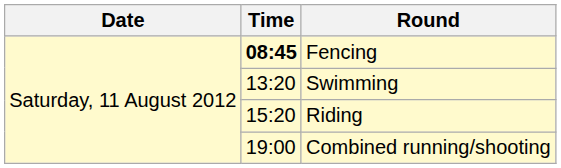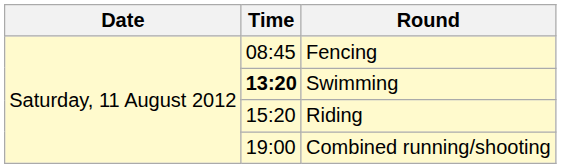(271, 52) bold -> (271, 52) normal
(271, 83) normal -> (271, 83) bold
